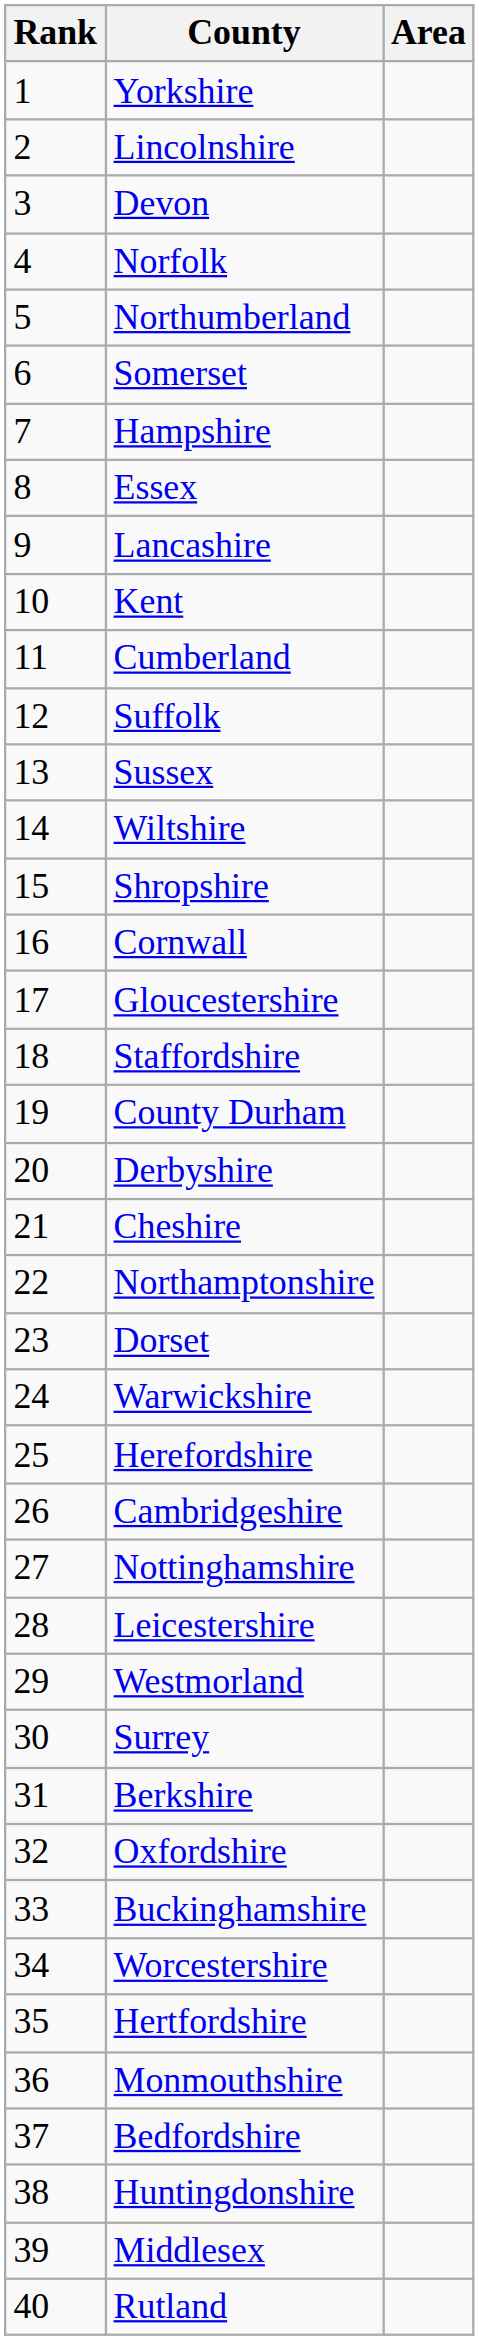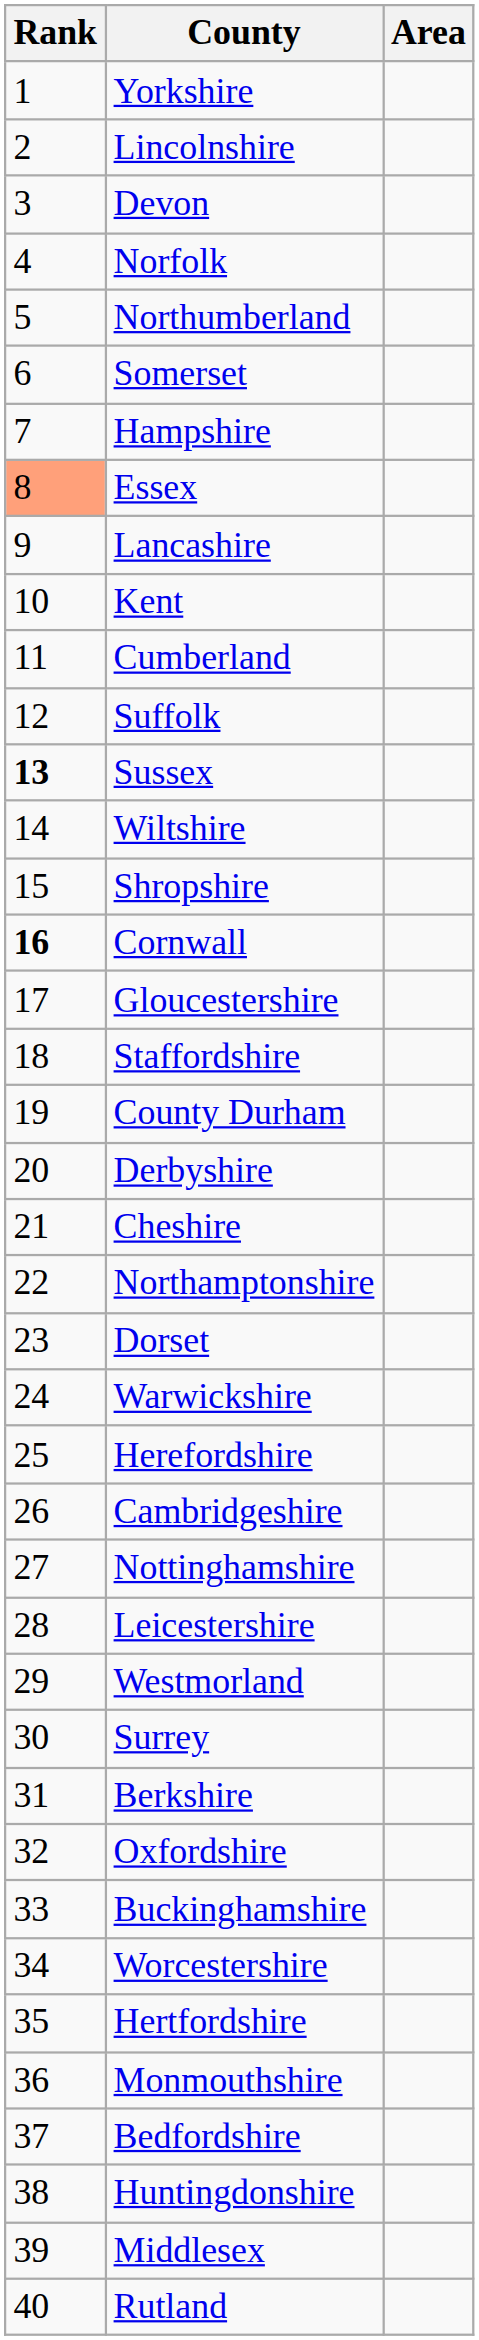(22, 487) no background -> (22, 487) lightsalmon background
(31, 771) normal -> (31, 771) bold
(31, 942) normal -> (31, 942) bold
